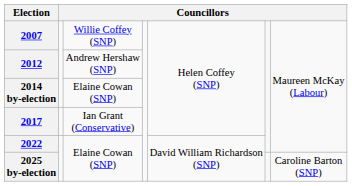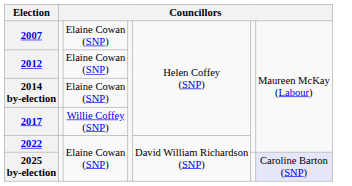(103, 35) Willie Coffey (SNP) -> (96, 35) Elaine Cowan (SNP)
(103, 64) Andrew Hershaw (SNP) -> (96, 64) Elaine Cowan (SNP)
(103, 121) Ian Grant (Conservative) -> (96, 121) Willie Coffey (SNP)
(309, 166) no background -> (294, 166) lavender background
